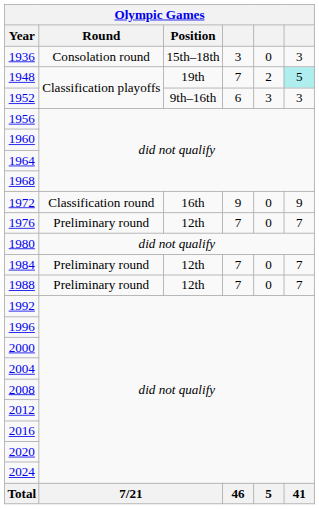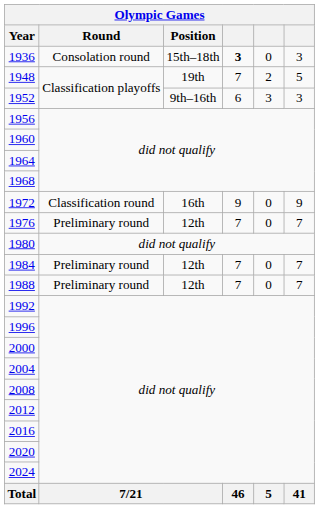(238, 56) normal -> (238, 56) bold
(299, 77) paleturquoise background -> (299, 77) no background
